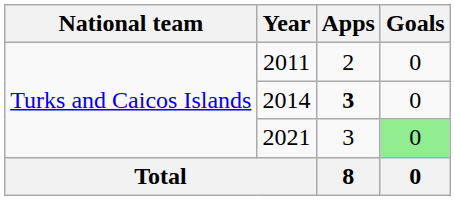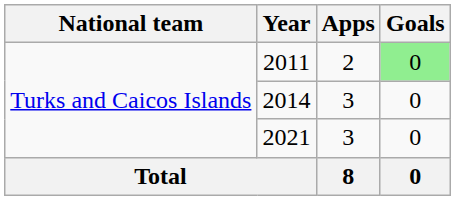(415, 61) no background -> (415, 61) lightgreen background
(348, 99) bold -> (348, 99) normal
(415, 137) lightgreen background -> (415, 137) no background
